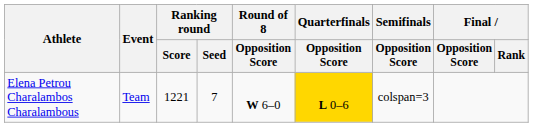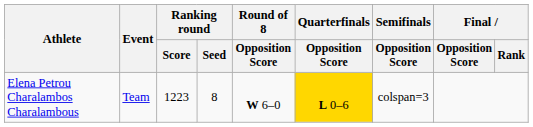(176, 97) 1221 -> (176, 97) 1223
(214, 97) 7 -> (214, 97) 8
